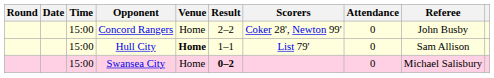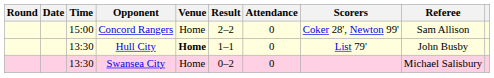columns swapped: (293, 13) <-> (373, 13)
(443, 30) John Busby -> (443, 30) Sam Allison
(81, 47) 15:00 -> (81, 47) 13:30
(443, 47) Sam Allison -> (443, 47) John Busby
(81, 64) 15:00 -> (81, 64) 13:30
(226, 64) bold -> (226, 64) normal
